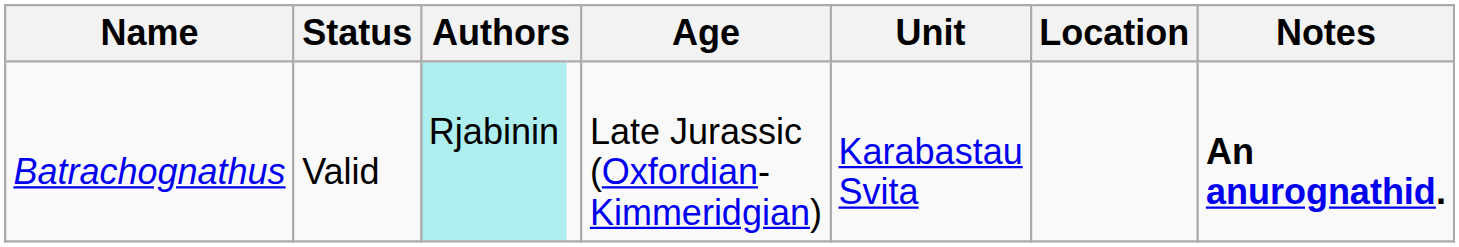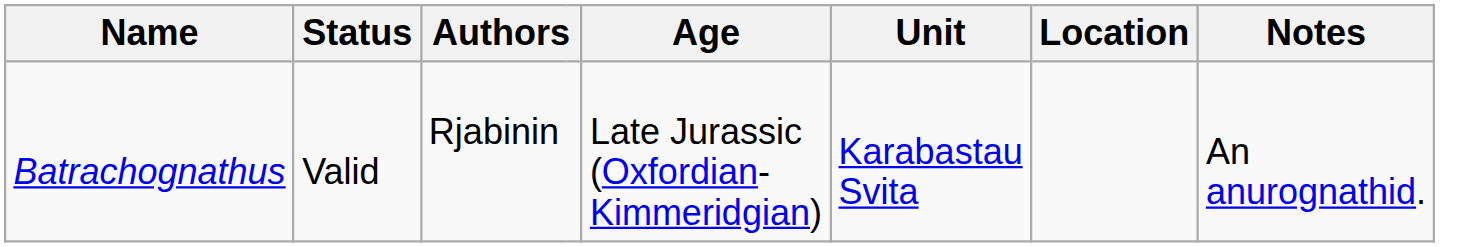(494, 130) paleturquoise background -> (494, 130) no background
(1326, 171) bold -> (1316, 171) normal
